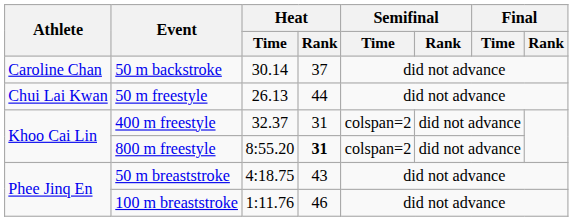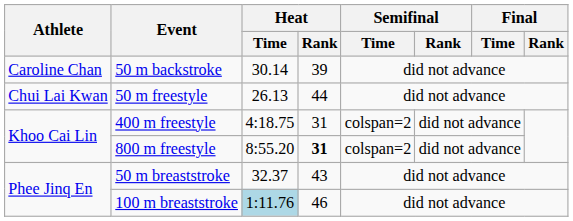(320, 69) 37 -> (320, 69) 39
(270, 123) 32.37 -> (270, 123) 4:18.75
(270, 176) 4:18.75 -> (270, 176) 32.37
(270, 202) no background -> (270, 202) lightblue background
